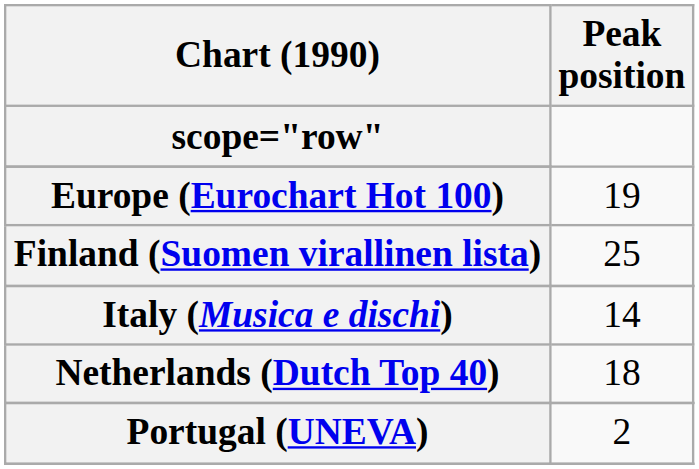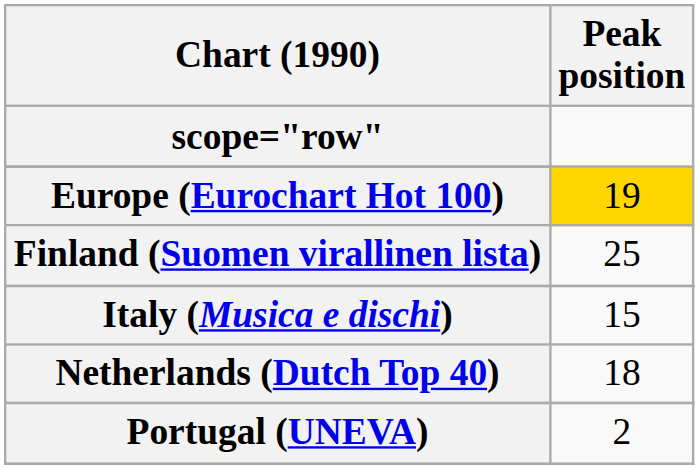(622, 195) no background -> (622, 195) gold background
(622, 313) 14 -> (622, 313) 15
